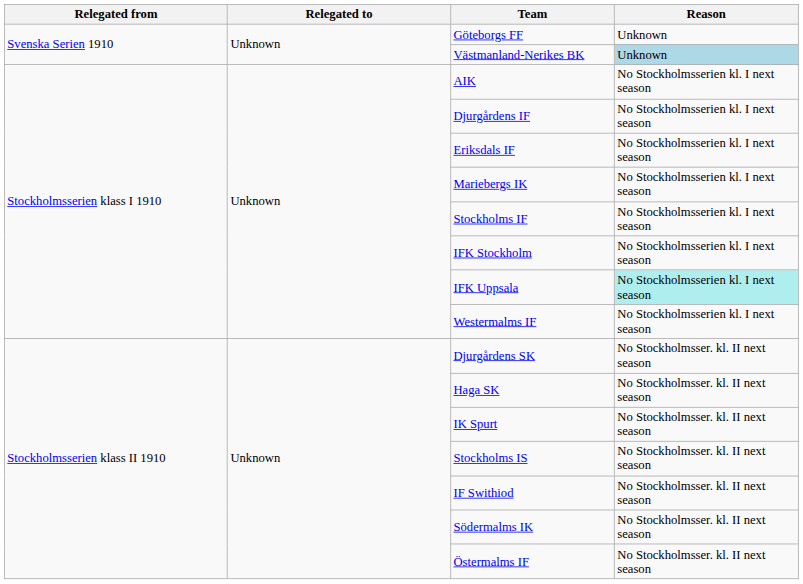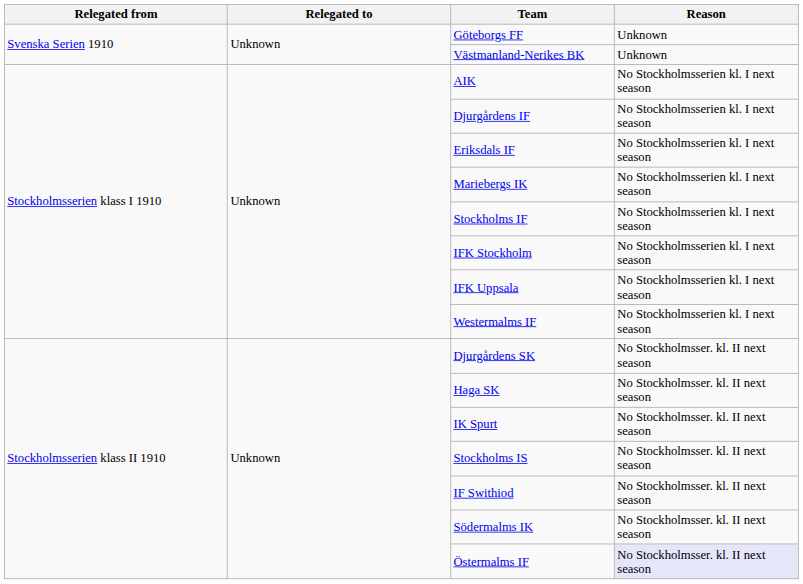(642, 54) lightblue background -> (642, 54) no background
(696, 287) paleturquoise background -> (696, 287) no background
(691, 561) no background -> (691, 561) lavender background
